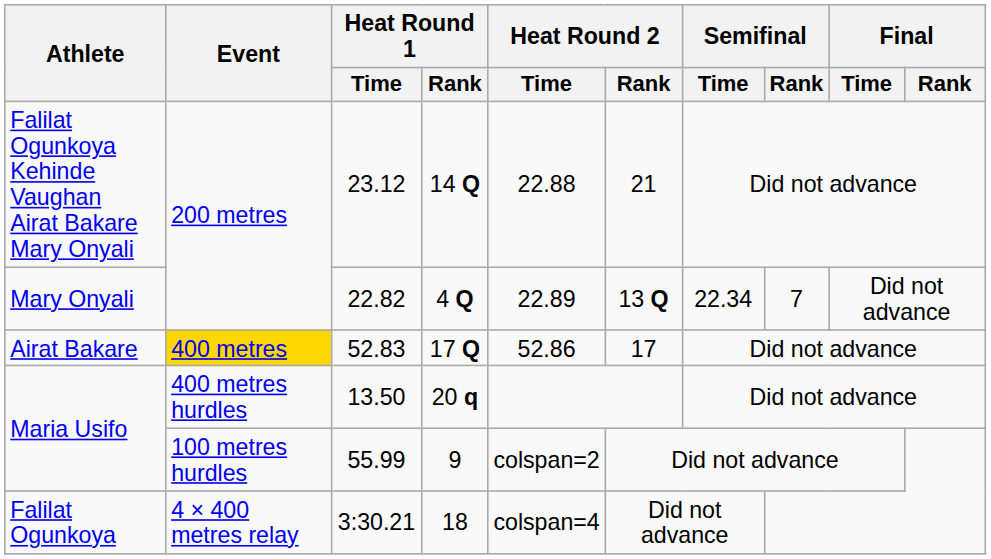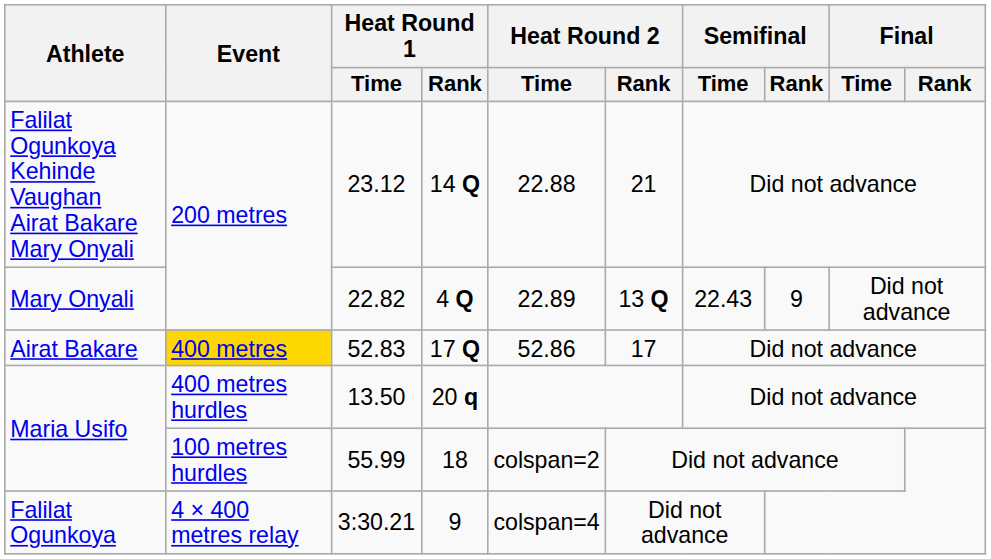(723, 299) 22.34 -> (723, 299) 22.43
(796, 299) 7 -> (796, 299) 9
(455, 460) 9 -> (455, 460) 18
(455, 523) 18 -> (455, 523) 9
